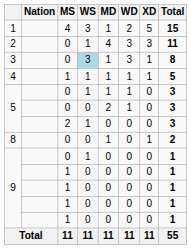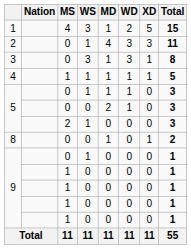(88, 60) lightblue background -> (88, 60) no background
